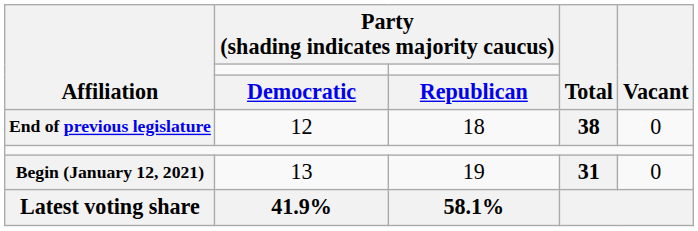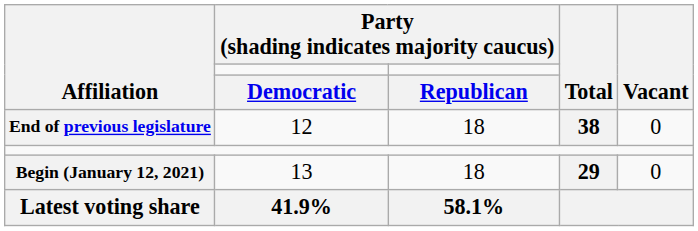(474, 172) 19 -> (474, 172) 18
(589, 172) 31 -> (589, 172) 29
